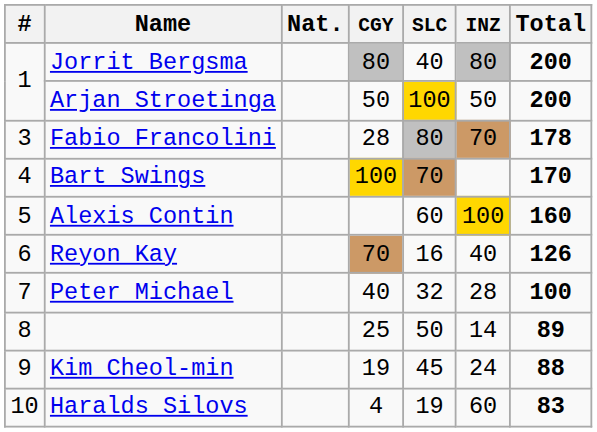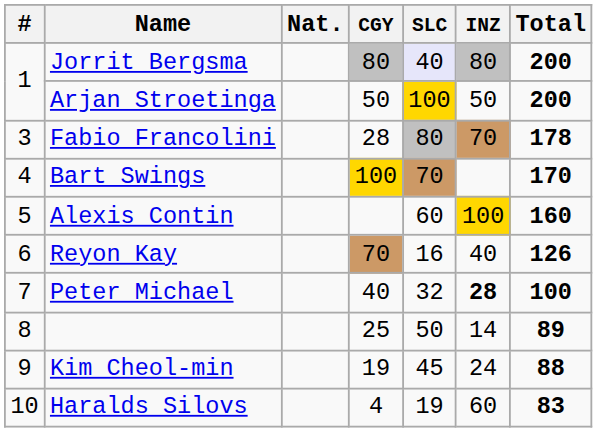(430, 62) no background -> (430, 62) lavender background
(483, 293) normal -> (483, 293) bold
